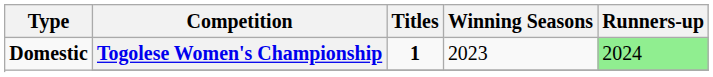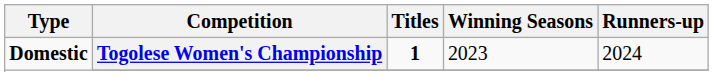(622, 53) lightgreen background -> (622, 53) no background
